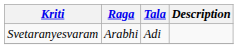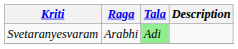(152, 33) no background -> (152, 33) lightgreen background
